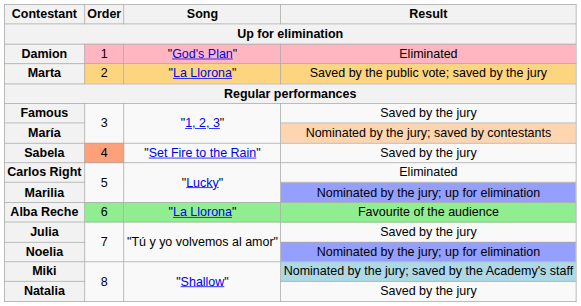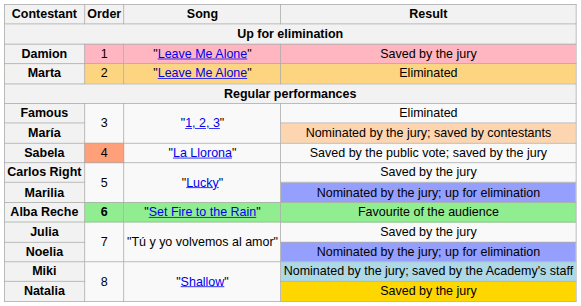(202, 53) "God's Plan" -> (202, 53) "Leave Me Alone"
(428, 53) Eliminated -> (428, 53) Saved by the jury
(202, 73) "La Llorona" -> (202, 73) "Leave Me Alone"
(428, 73) Saved by the public vote; saved by the jury -> (428, 73) Eliminated
(428, 113) Saved by the jury -> (428, 113) Eliminated
(202, 152) "Set Fire to the Rain" -> (202, 152) "La Llorona"
(428, 152) Saved by the jury -> (428, 152) Saved by the public vote; saved by the jury
(428, 172) Eliminated -> (428, 172) Saved by the jury
(104, 212) normal -> (104, 212) bold
(202, 212) "La Llorona" -> (202, 212) "Set Fire to the Rain"
(428, 291) no background -> (428, 291) gold background
